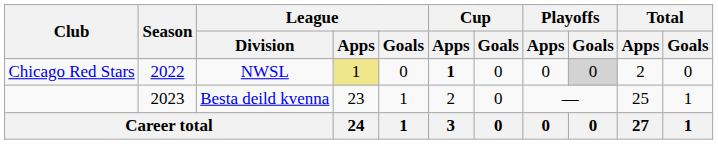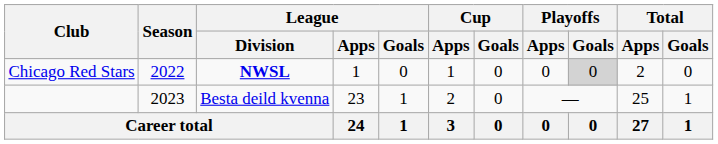(265, 71) normal -> (265, 71) bold
(356, 71) khaki background -> (356, 71) no background
(451, 71) bold -> (451, 71) normal
